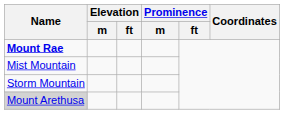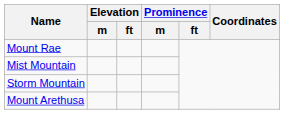(35, 48) bold -> (34, 48) normal
(46, 100) lightgrey background -> (46, 100) no background
